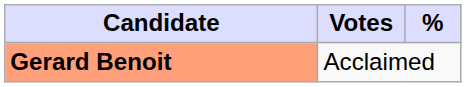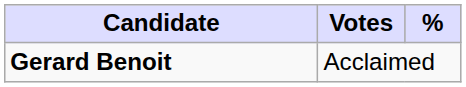(91, 61) lightsalmon background -> (91, 61) no background
